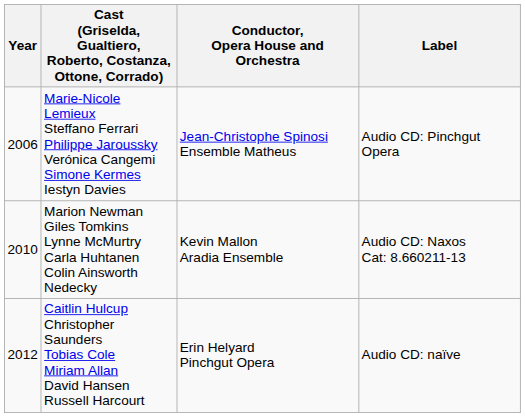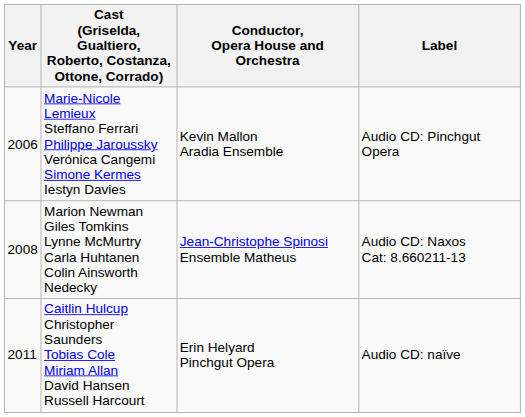(254, 143) Jean-Christophe Spinosi Ensemble Matheus -> (232, 143) Kevin Mallon Aradia Ensemble
(23, 249) 2010 -> (23, 249) 2008
(232, 249) Kevin Mallon Aradia Ensemble -> (254, 249) Jean-Christophe Spinosi Ensemble Matheus
(23, 355) 2012 -> (22, 355) 2011
